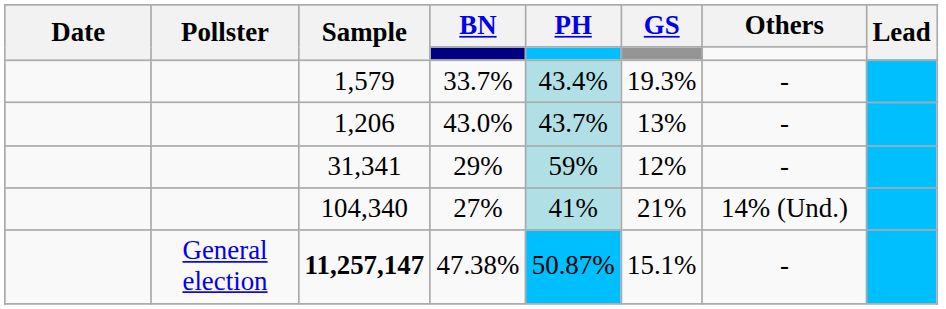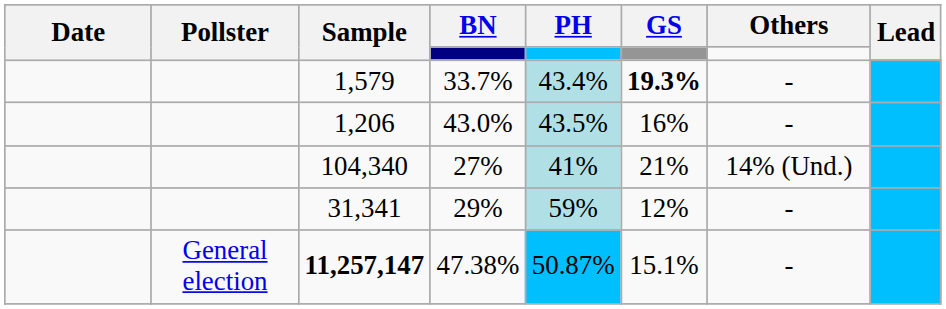(662, 80) normal -> (664, 80) bold
(573, 123) 43.7% -> (573, 123) 43.5%
(662, 123) 13% -> (664, 123) 16%
rows swapped: (364, 208) <-> (364, 166)
